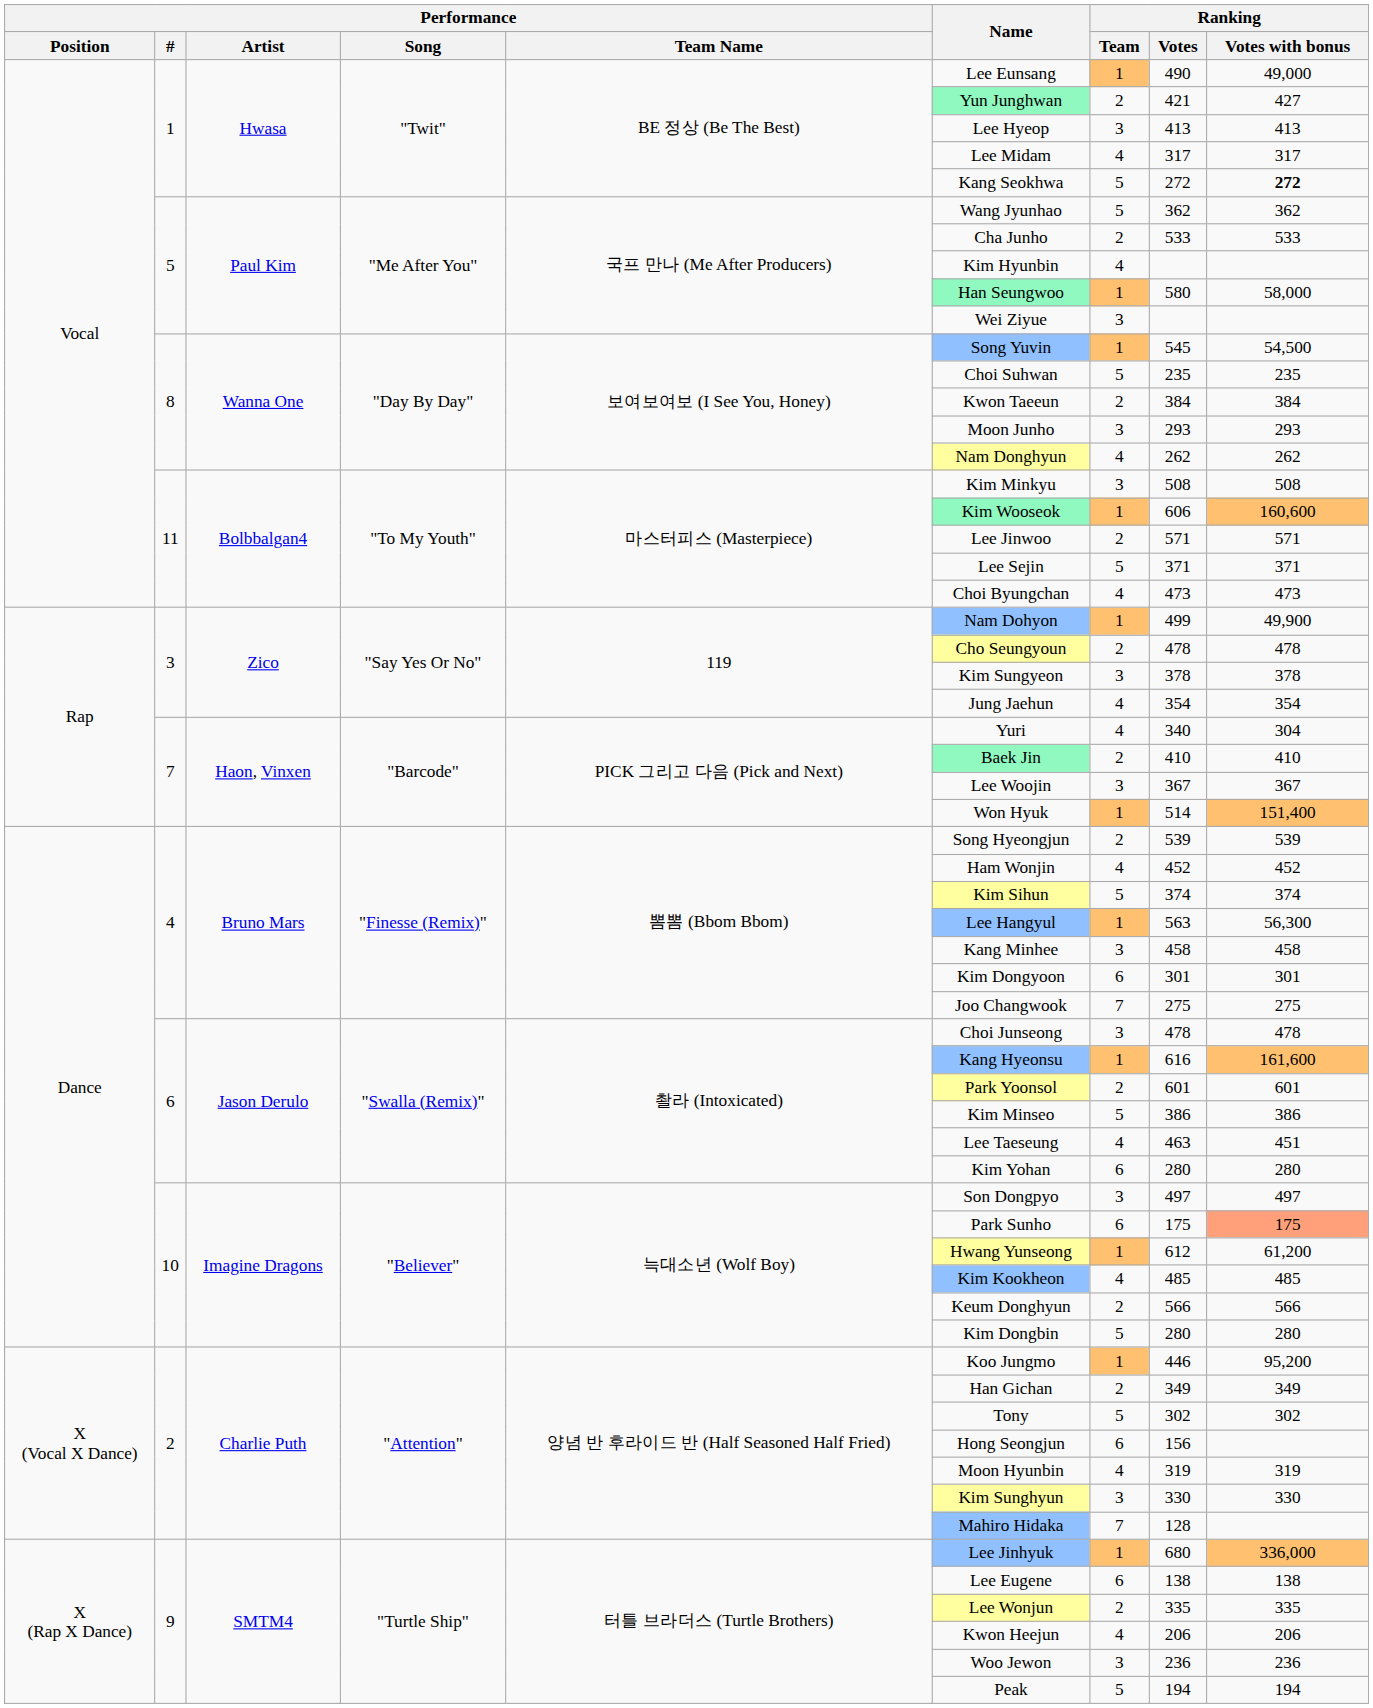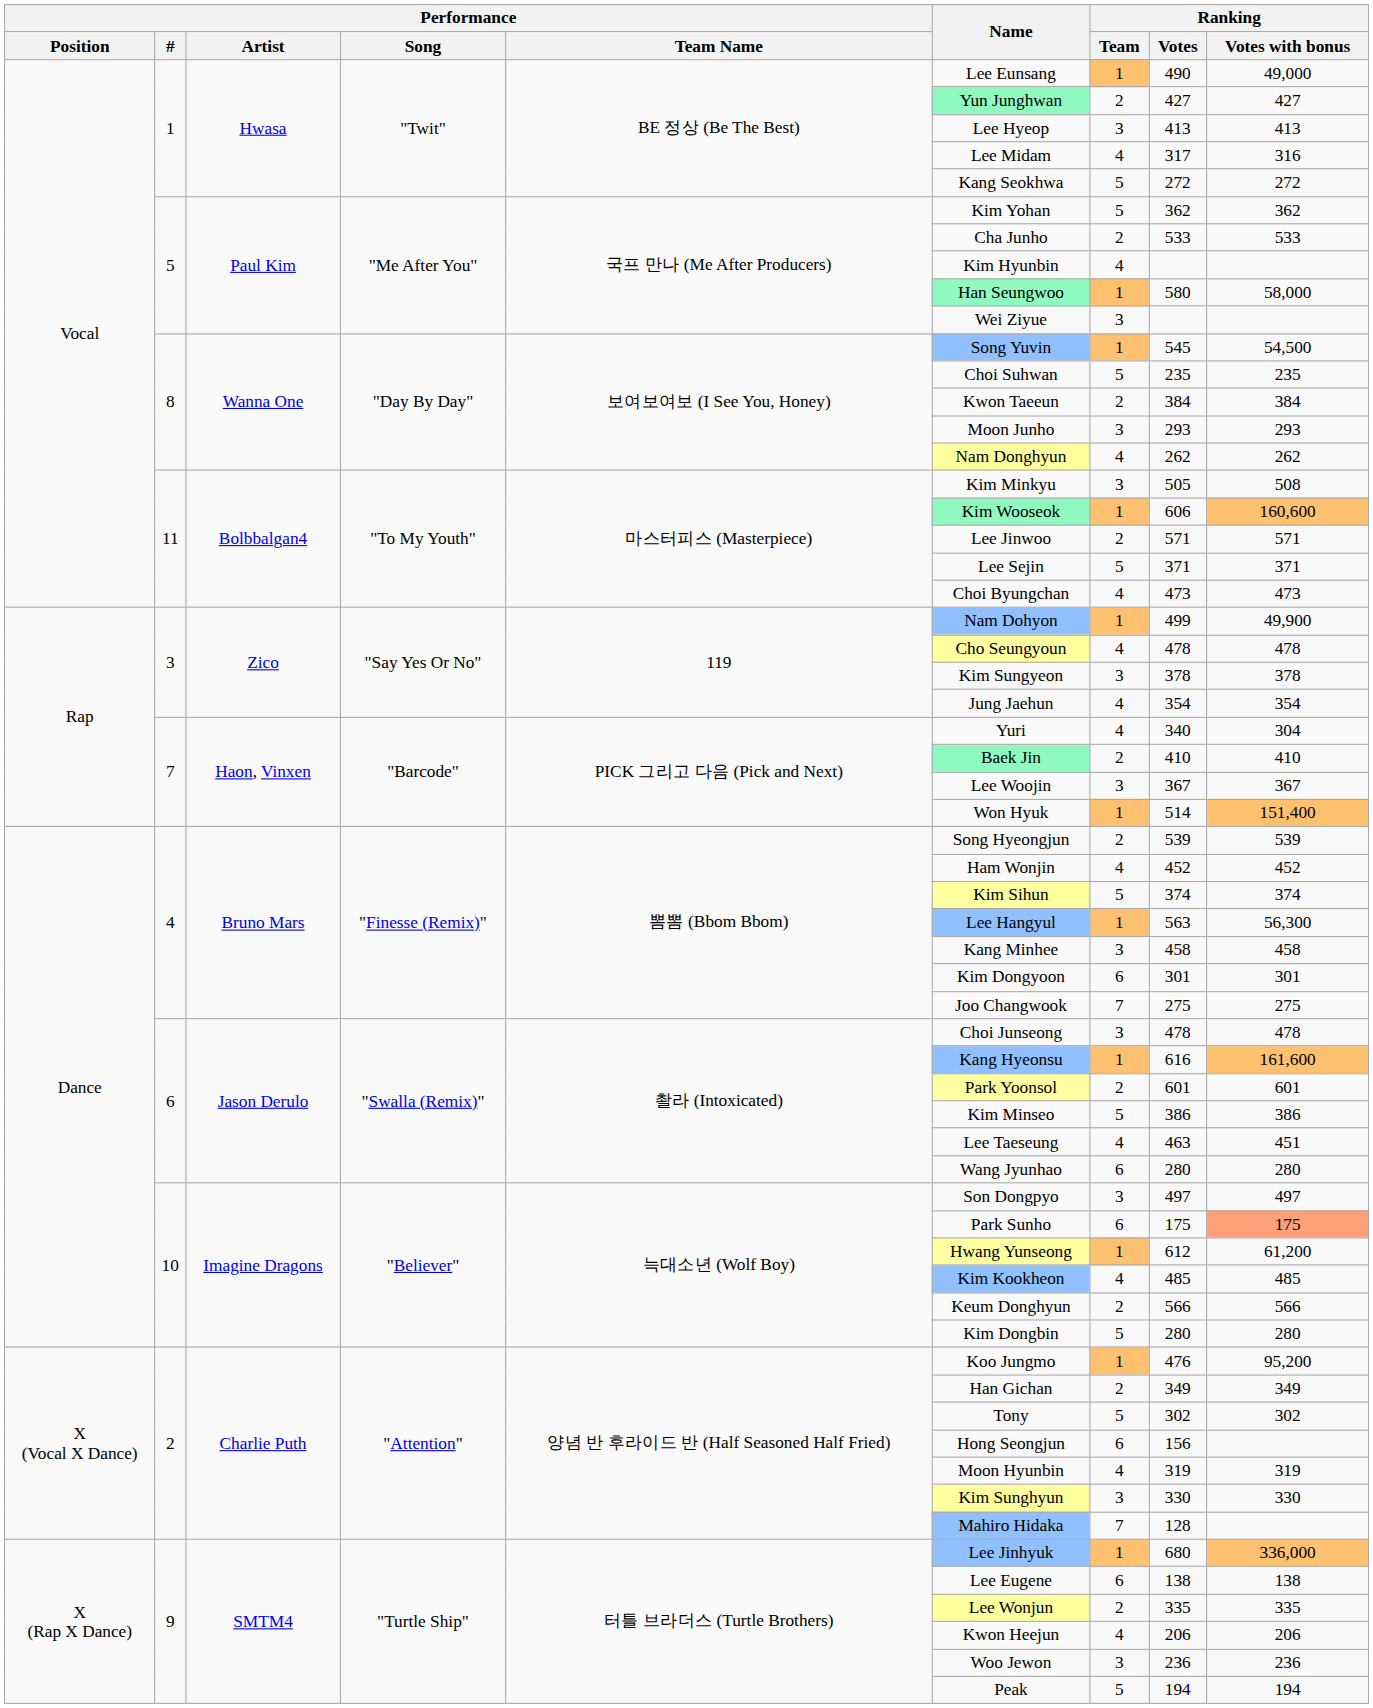(1178, 100) 421 -> (1178, 100) 427
(1288, 155) 317 -> (1288, 155) 316
(1288, 182) bold -> (1288, 182) normal
(1011, 210) Wang Jyunhao -> (1011, 210) Kim Yohan
(1178, 484) 508 -> (1178, 484) 505
(1119, 648) 2 -> (1119, 648) 4
(1011, 1169) Kim Yohan -> (1011, 1169) Wang Jyunhao
(1178, 1361) 446 -> (1178, 1361) 476
